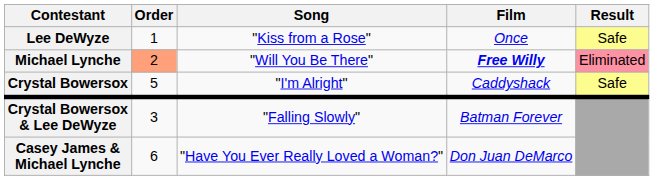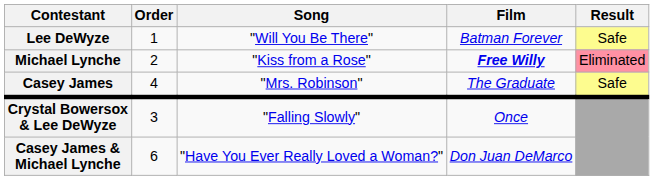(312, 38) "Kiss from a Rose" -> (312, 38) "Will You Be There"
(511, 38) Once -> (511, 38) Batman Forever
(154, 60) lightsalmon background -> (154, 60) no background
(312, 60) "Will You Be There" -> (312, 60) "Kiss from a Rose"
+ row: (68, 83)
- row: (68, 83)
(511, 117) Batman Forever -> (511, 117) Once
